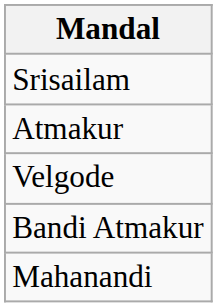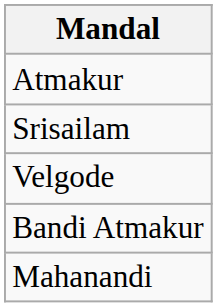(71, 78) Srisailam -> (68, 78) Atmakur
(68, 128) Atmakur -> (71, 128) Srisailam
